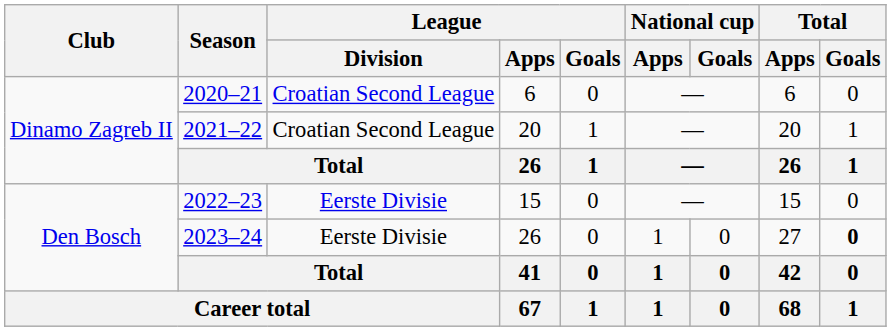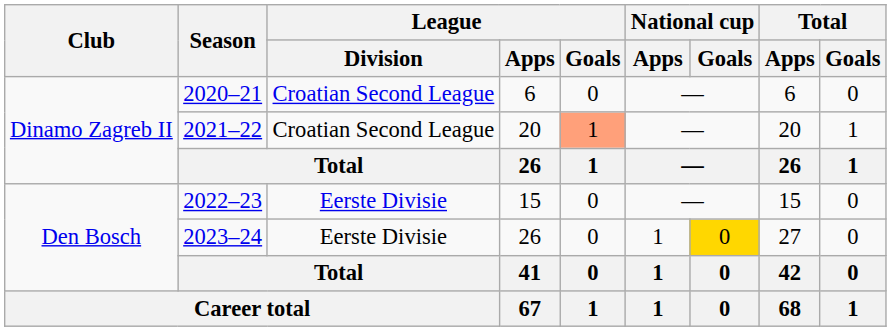(593, 129) no background -> (593, 129) lightsalmon background
(725, 237) no background -> (725, 237) gold background
(853, 237) bold -> (853, 237) normal
